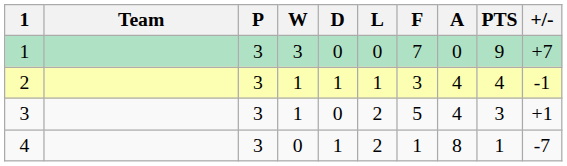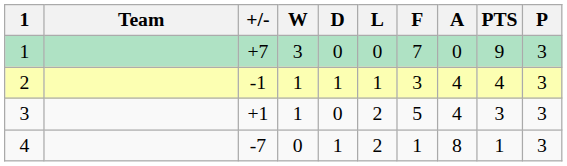columns swapped: (258, 20) <-> (542, 20)
